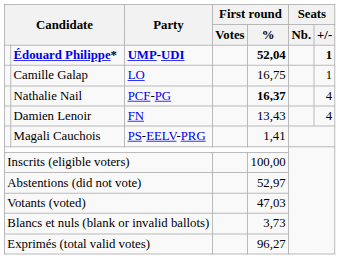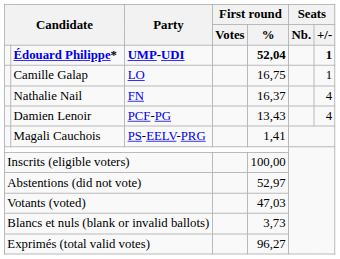(149, 95) PCF-PG -> (136, 95) FN
(271, 95) bold -> (271, 95) normal
(136, 116) FN -> (149, 116) PCF-PG
